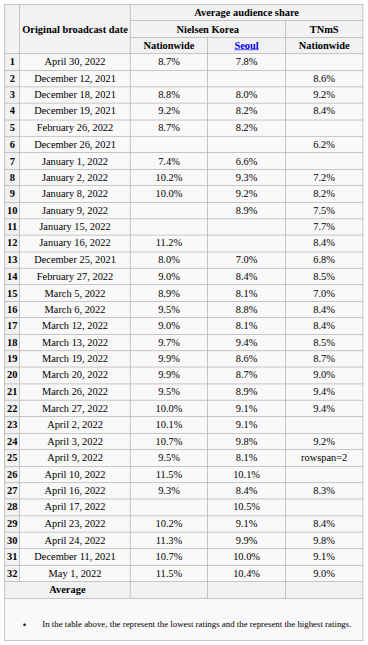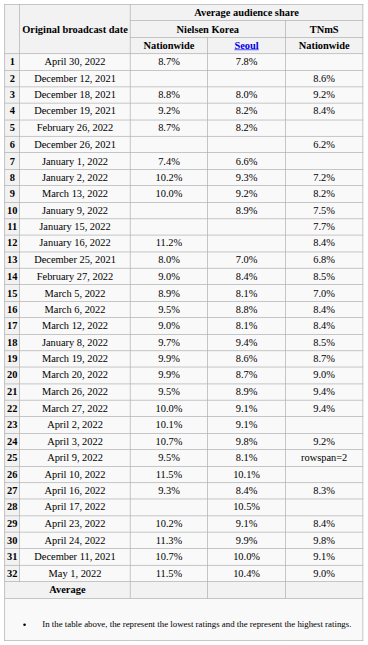(75, 194) January 8, 2022 -> (75, 194) March 13, 2022
(75, 342) March 13, 2022 -> (75, 342) January 8, 2022
